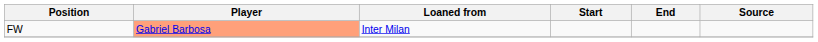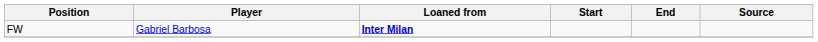(173, 29) lightsalmon background -> (173, 29) no background
(386, 29) normal -> (387, 29) bold
